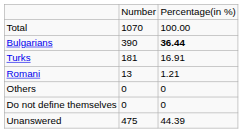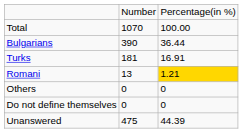(173, 43) bold -> (173, 43) normal
(170, 74) no background -> (170, 74) gold background
